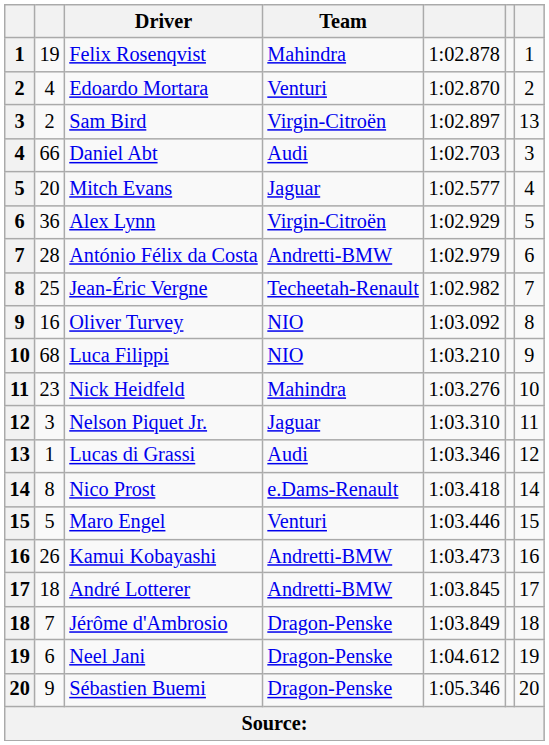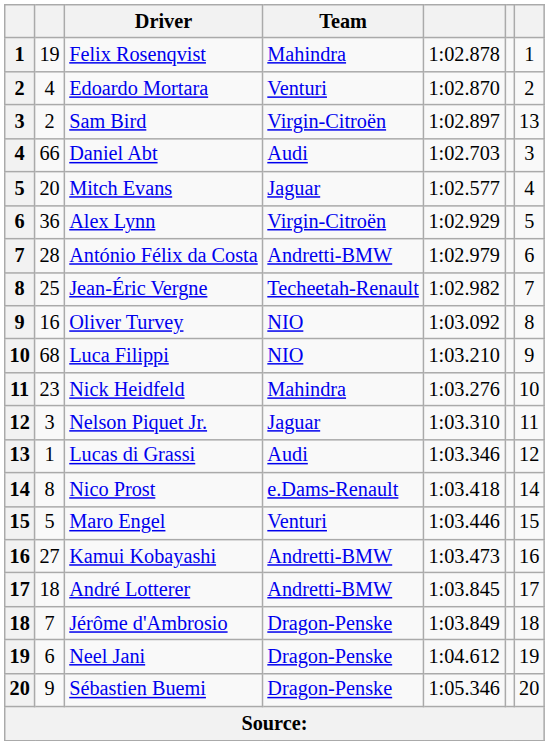(50, 555) 26 -> (50, 555) 27
